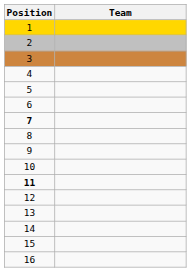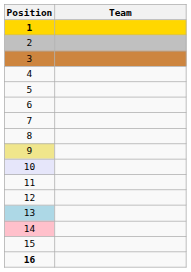(29, 28) normal -> (29, 28) bold
(29, 120) bold -> (29, 120) normal
(29, 151) no background -> (29, 151) khaki background
(29, 167) no background -> (29, 167) lavender background
(29, 182) bold -> (29, 182) normal
(29, 213) no background -> (29, 213) lightblue background
(29, 229) no background -> (29, 229) pink background
(29, 260) normal -> (29, 260) bold
